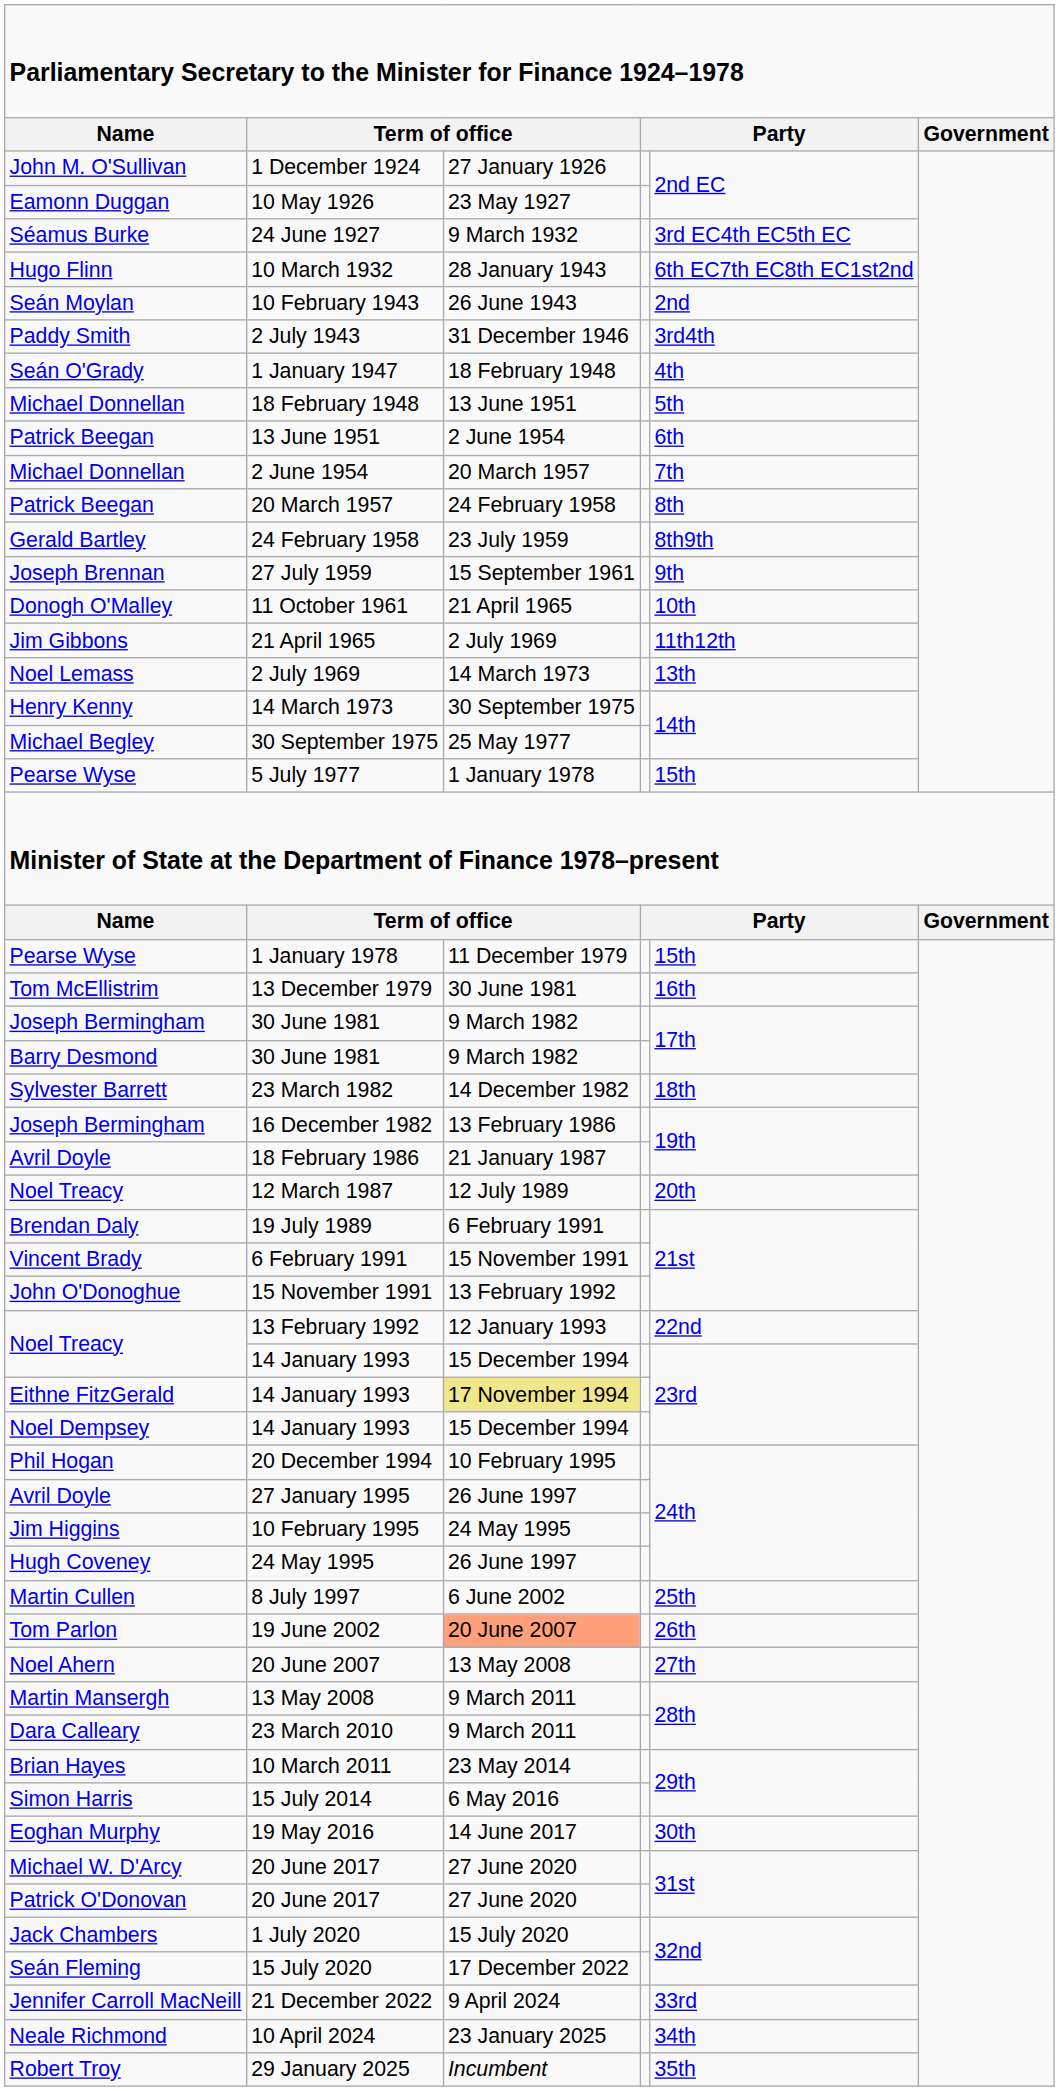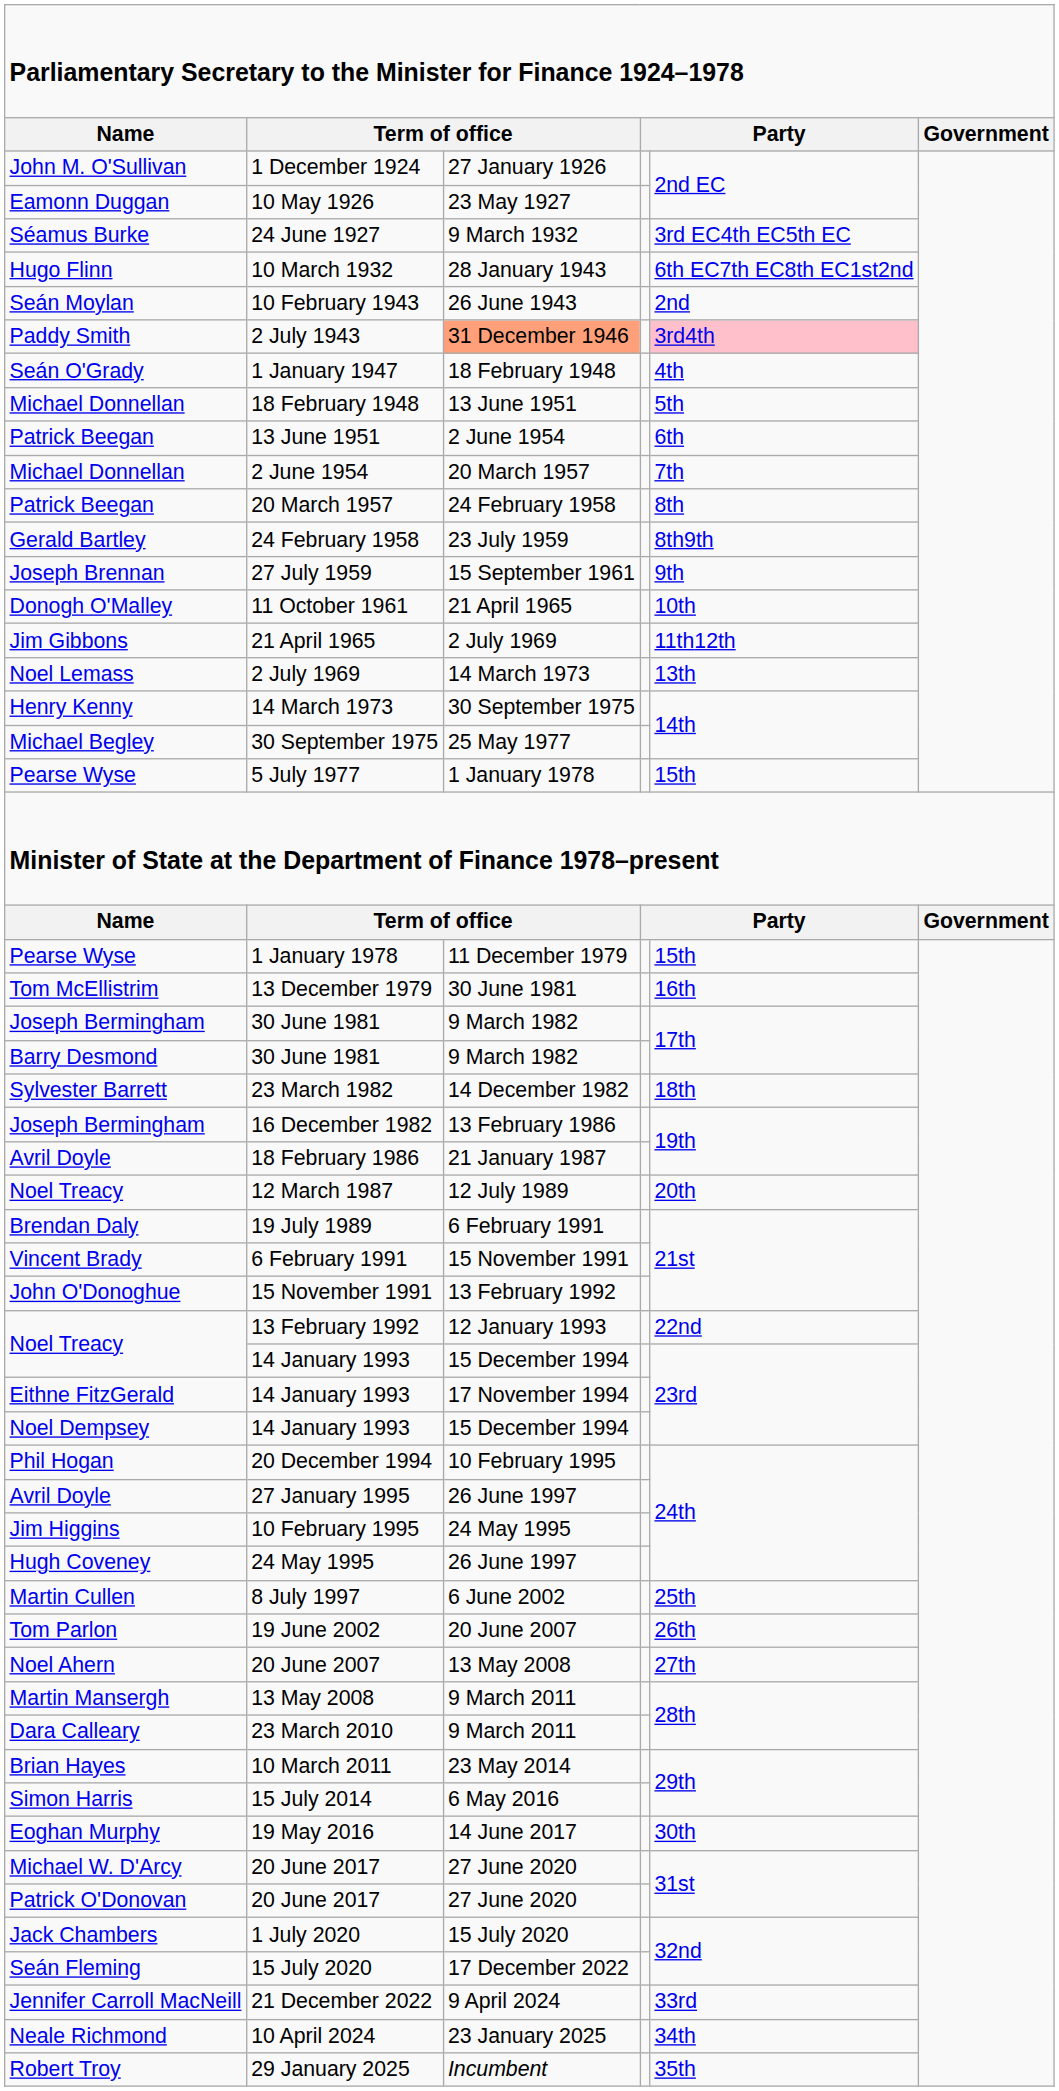(538, 336) no background -> (538, 336) lightsalmon background
(685, 336) no background -> (685, 336) pink background
(538, 1394) khaki background -> (538, 1394) no background
(512, 1630) lightsalmon background -> (512, 1630) no background
